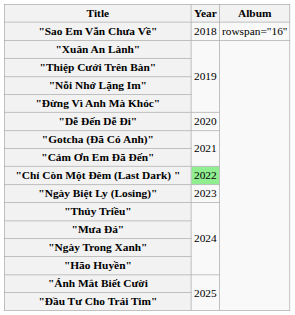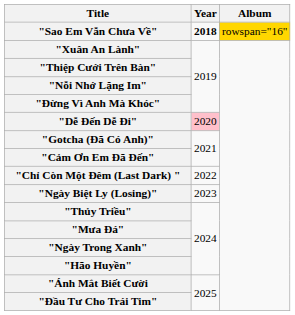(205, 31) normal -> (205, 31) bold
(255, 31) no background -> (255, 31) gold background
(205, 121) no background -> (205, 121) pink background
(205, 175) lightgreen background -> (205, 175) no background
